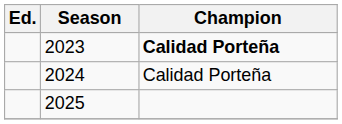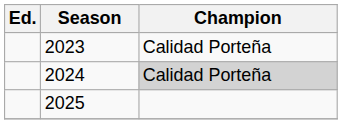(211, 47) bold -> (207, 47) normal
(207, 75) no background -> (207, 75) lightgrey background
